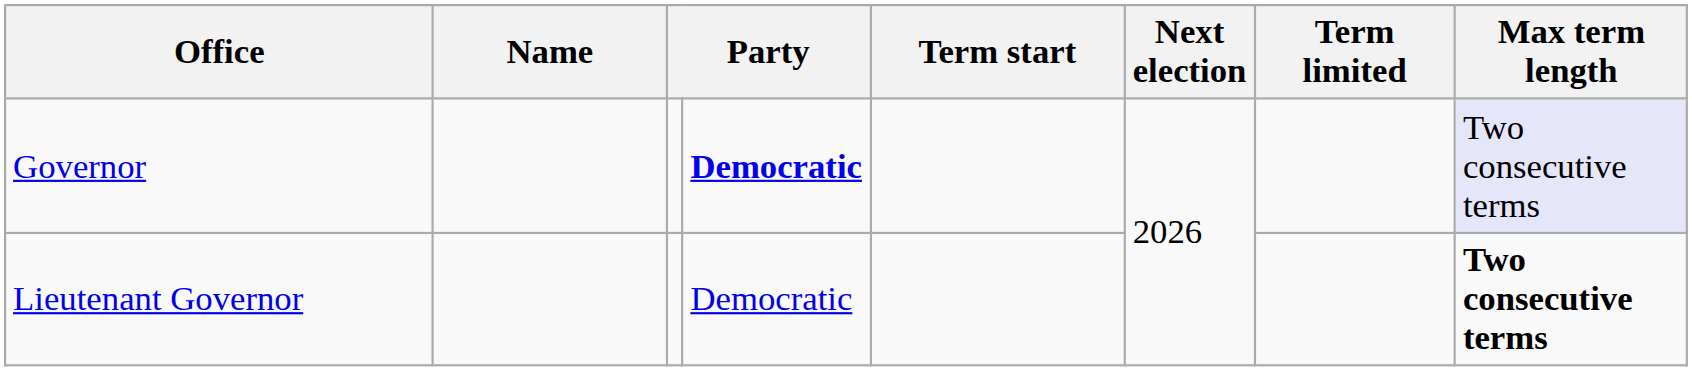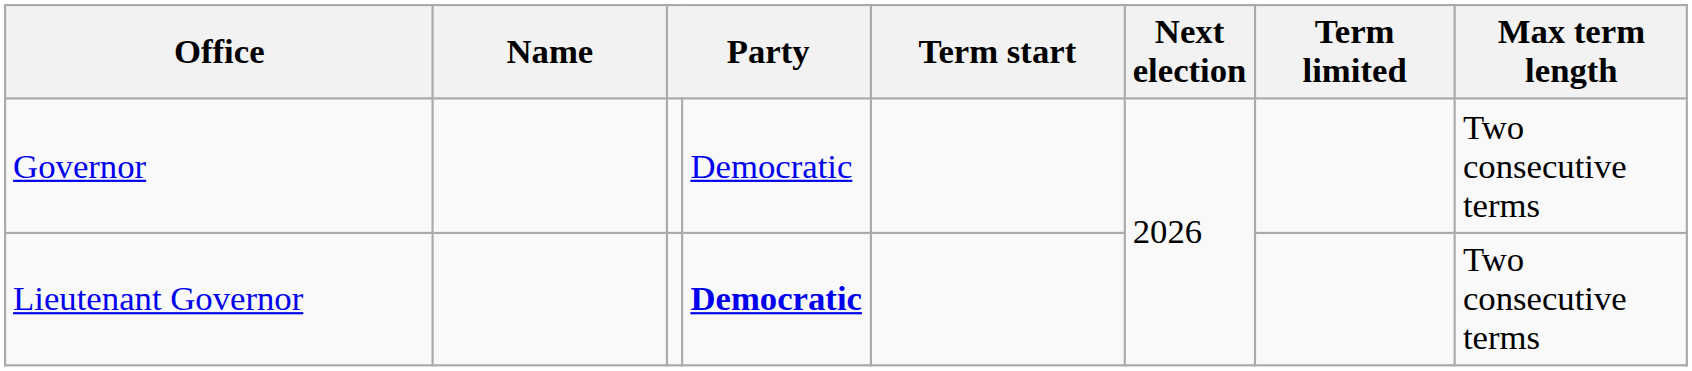(776, 165) bold -> (771, 165) normal
(1545, 165) lavender background -> (1545, 165) no background
(771, 298) normal -> (776, 298) bold
(1548, 298) bold -> (1545, 298) normal
